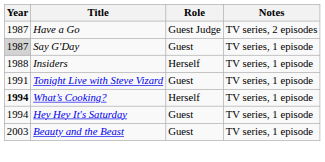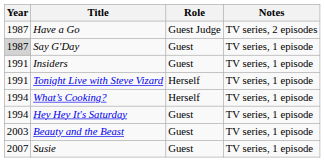(18, 64) 1988 -> (18, 64) 1991
(184, 64) Herself -> (181, 64) Guest
(181, 81) Guest -> (184, 81) Herself
(18, 98) bold -> (18, 98) normal
+ row: (45, 149)
